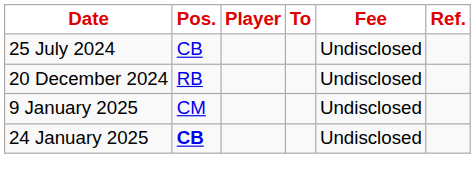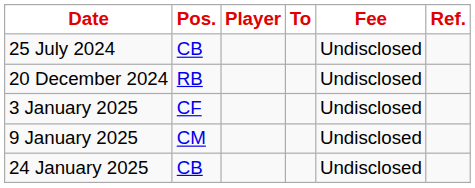+ row: (73, 108)
(190, 138) bold -> (190, 167) normal
